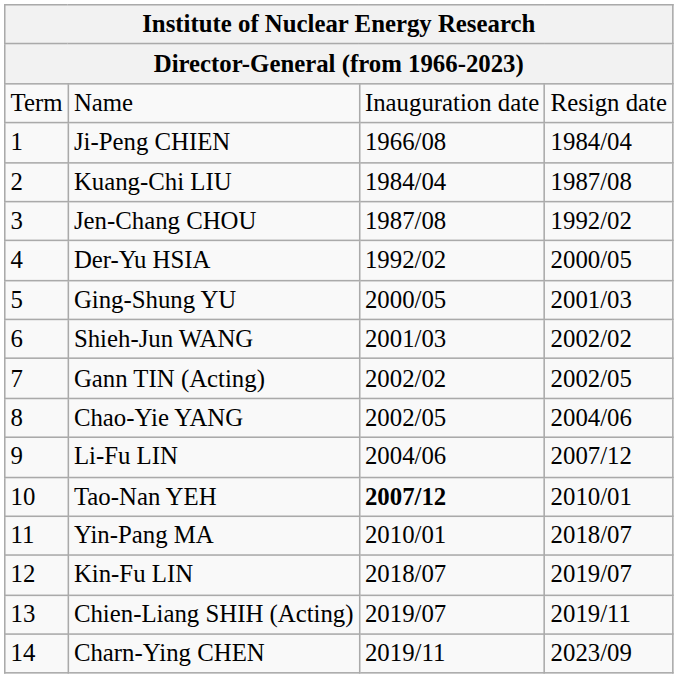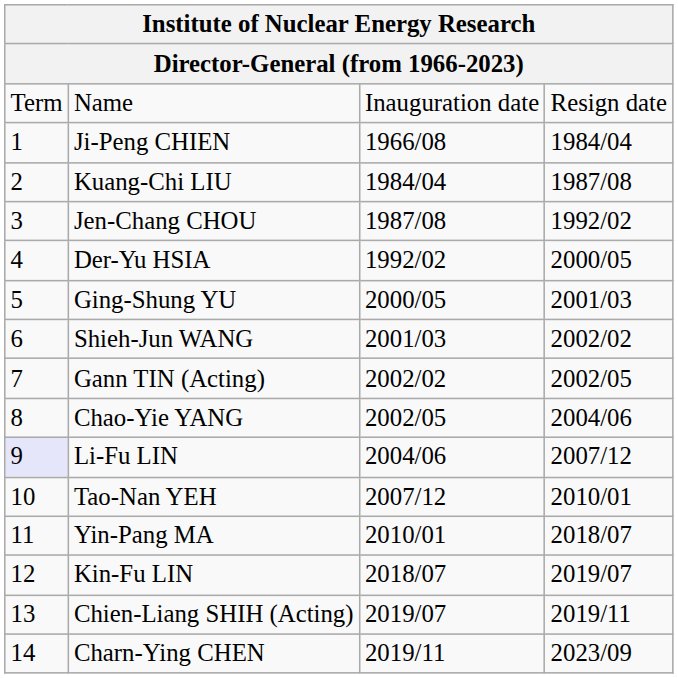(17, 456) no background -> (17, 456) lavender background
(406, 496) bold -> (406, 496) normal
